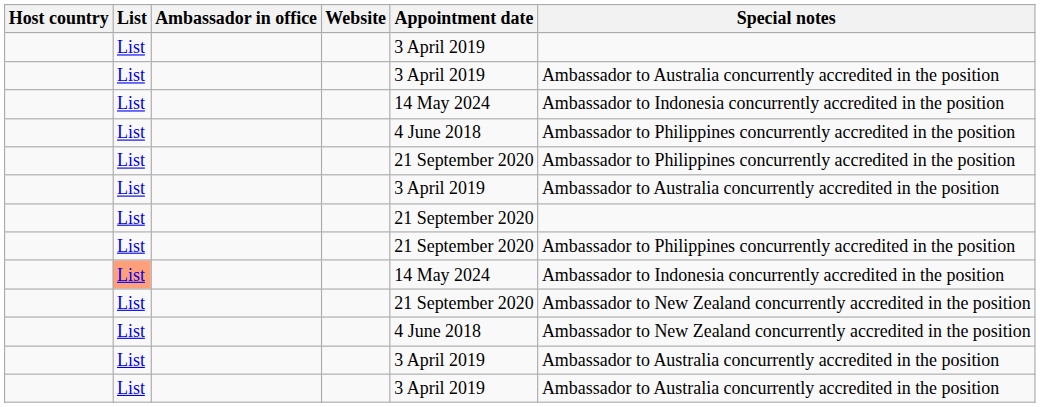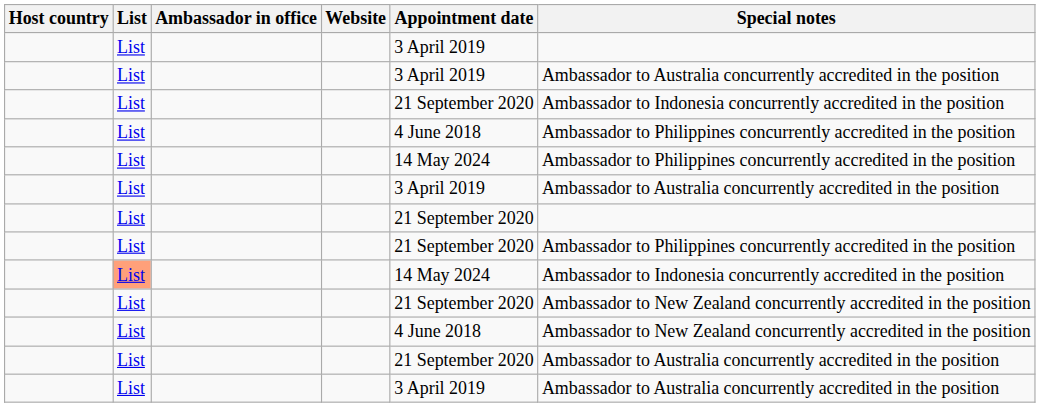(442, 103) 14 May 2024 -> (464, 103) 21 September 2020
(464, 160) 21 September 2020 -> (442, 160) 14 May 2024
(440, 359) 3 April 2019 -> (464, 359) 21 September 2020
